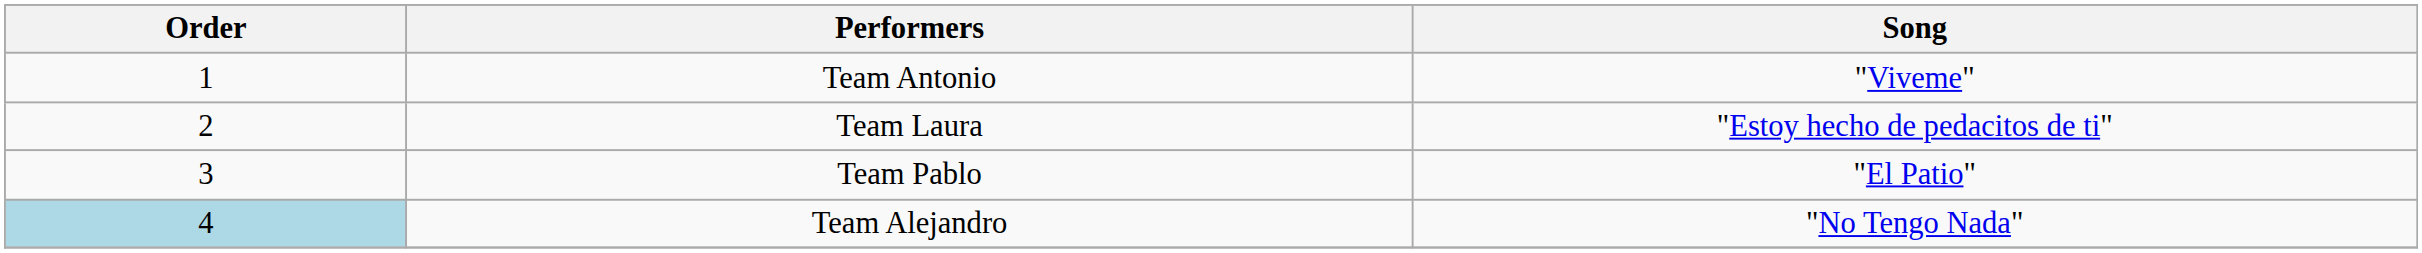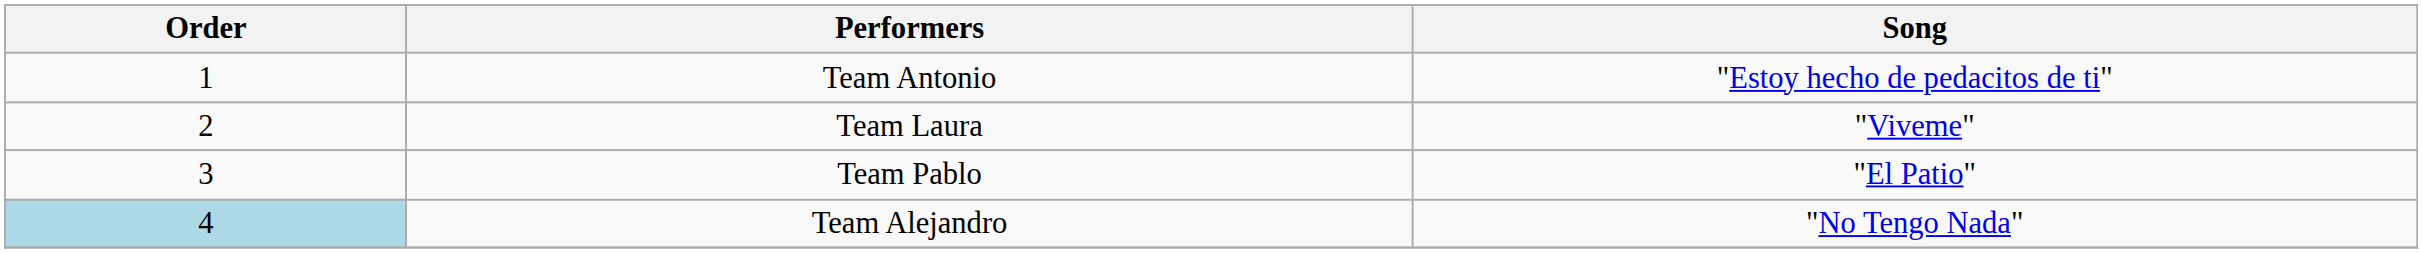(1915, 77) "Viveme" -> (1915, 77) "Estoy hecho de pedacitos de ti"
(1915, 125) "Estoy hecho de pedacitos de ti" -> (1915, 125) "Viveme"
